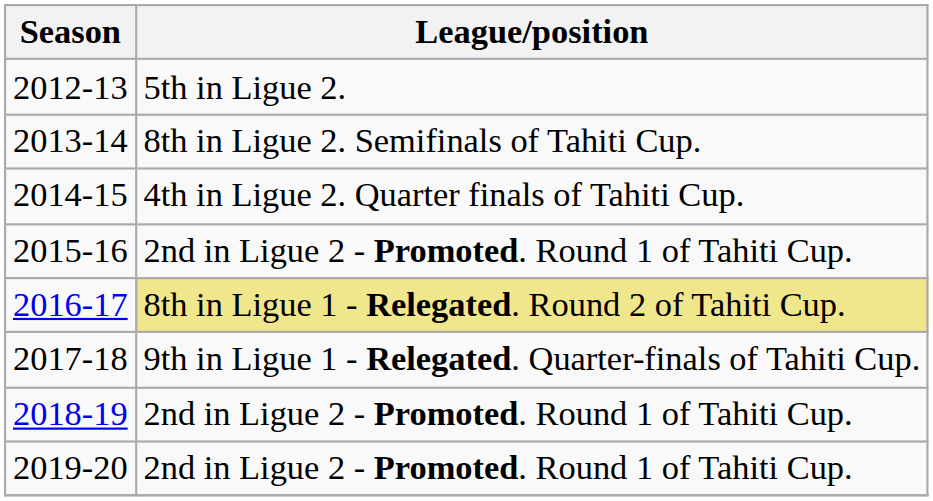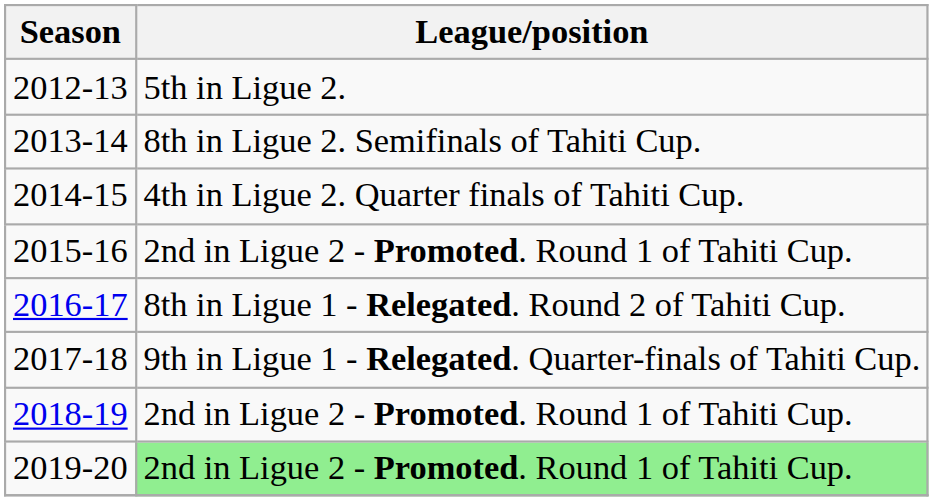(495, 304) khaki background -> (495, 304) no background
(498, 468) no background -> (498, 468) lightgreen background
